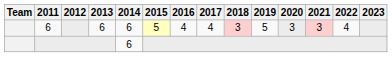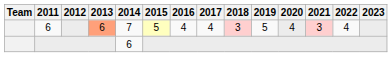(102, 28) no background -> (102, 28) lightsalmon background
(129, 28) 6 -> (129, 28) 7
(292, 28) 3 -> (292, 28) 4
